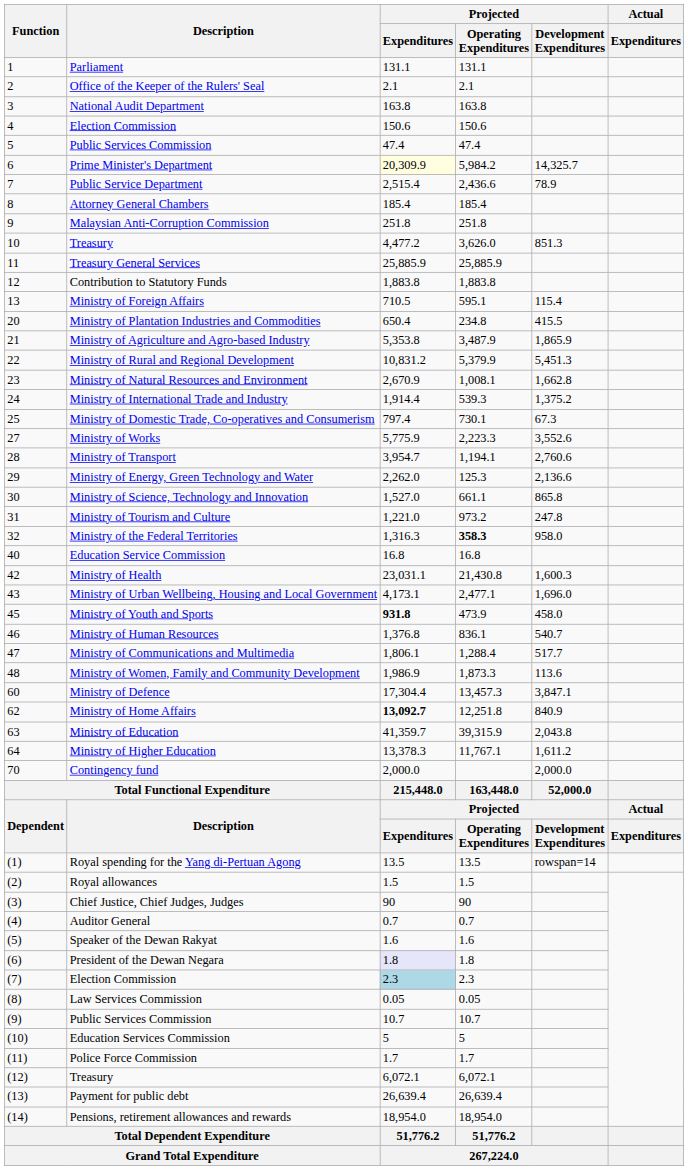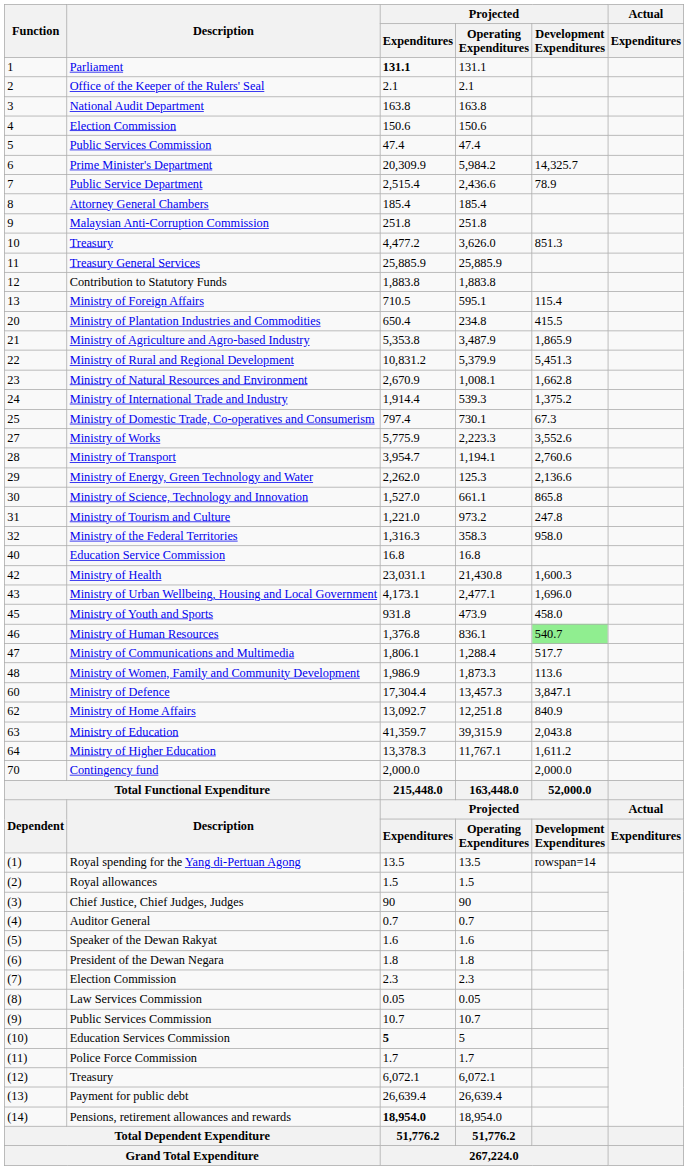(397, 67) normal -> (397, 67) bold
(404, 164) lightyellow background -> (404, 164) no background
(473, 536) bold -> (473, 536) normal
(397, 614) bold -> (397, 614) normal
(549, 633) no background -> (549, 633) lightgreen background
(404, 711) bold -> (404, 711) normal
(391, 960) lavender background -> (391, 960) no background
(391, 979) lightblue background -> (391, 979) no background
(386, 1038) normal -> (386, 1038) bold
(404, 1116) normal -> (404, 1116) bold
